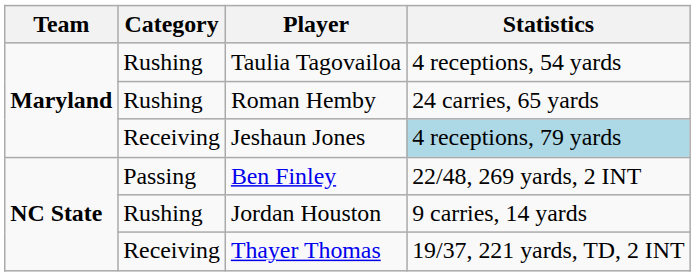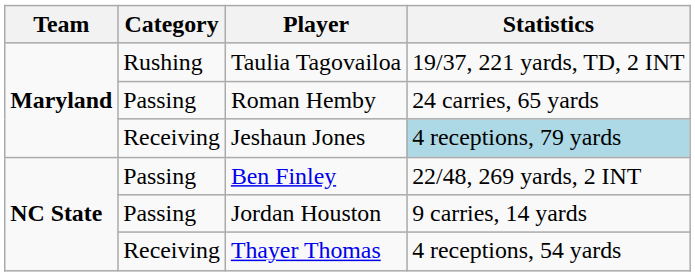(517, 62) 4 receptions, 54 yards -> (548, 62) 19/37, 221 yards, TD, 2 INT
(163, 99) Rushing -> (160, 99) Passing
(163, 213) Rushing -> (160, 213) Passing
(548, 251) 19/37, 221 yards, TD, 2 INT -> (517, 251) 4 receptions, 54 yards
